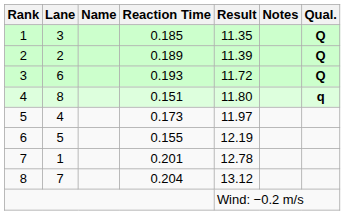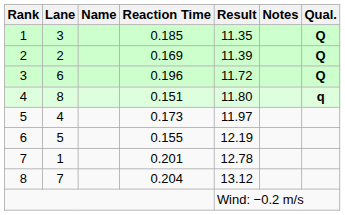(167, 55) 0.189 -> (167, 55) 0.169
(167, 76) 0.193 -> (167, 76) 0.196
